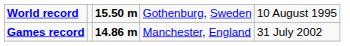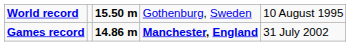(197, 31) normal -> (200, 31) bold
